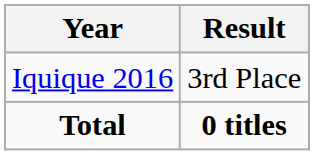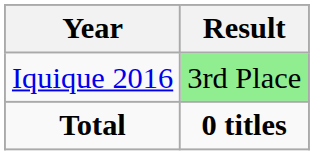(244, 76) no background -> (244, 76) lightgreen background
